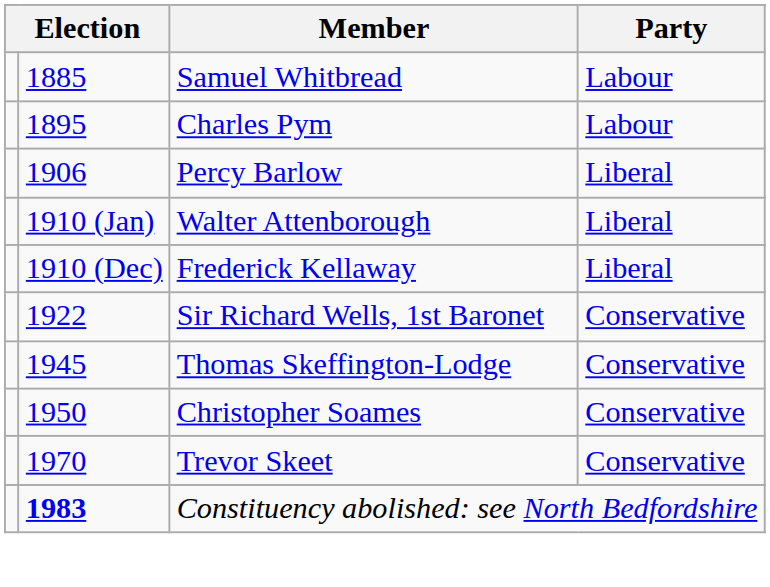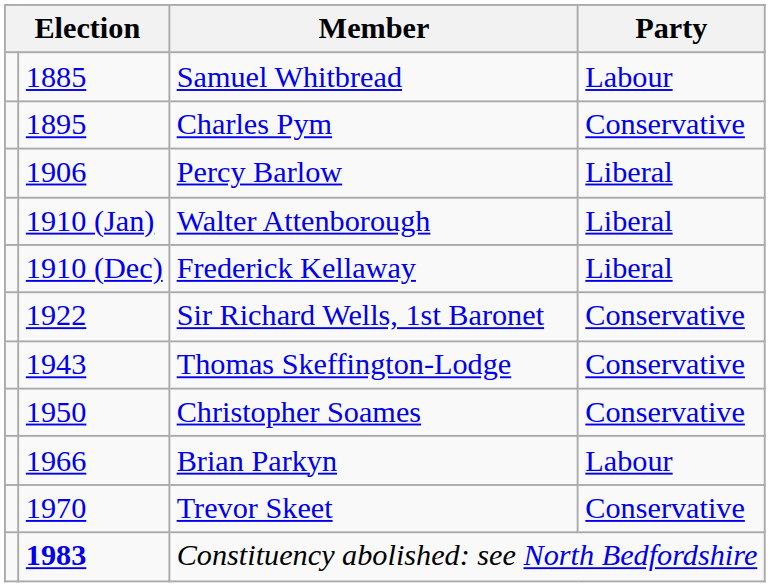(629, 124) Labour -> (665, 124) Conservative
(56, 364) 1945 -> (56, 364) 1943
+ row: (257, 460)
